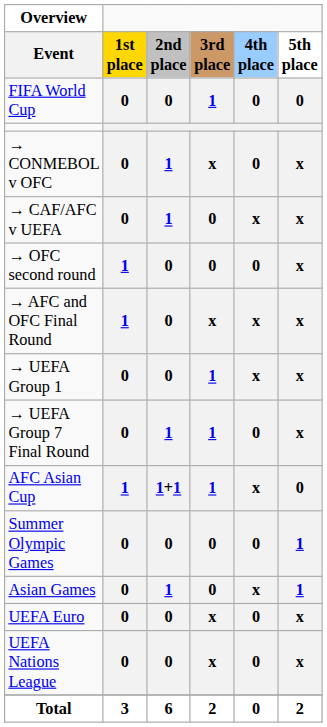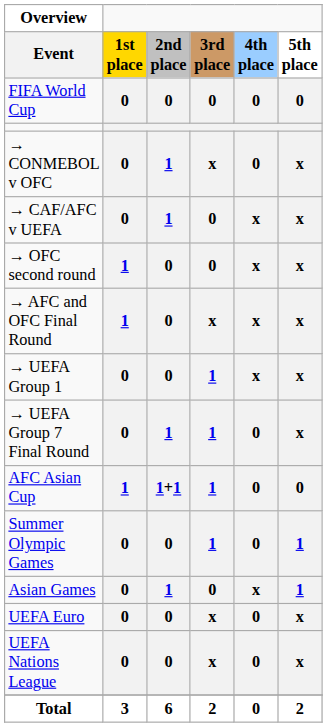(212, 100) 1 -> (212, 100) 0
(256, 265) 0 -> (256, 265) x
(256, 488) x -> (256, 488) 0
(212, 544) 0 -> (212, 544) 1
